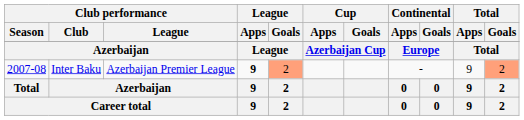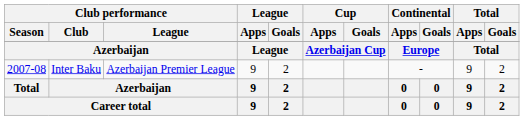(253, 69) bold -> (253, 69) normal
(286, 69) lightsalmon background -> (286, 69) no background
(502, 69) lightsalmon background -> (502, 69) no background
